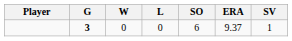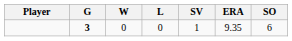columns swapped: (270, 12) <-> (197, 12)
(233, 28) 9.37 -> (233, 28) 9.35
